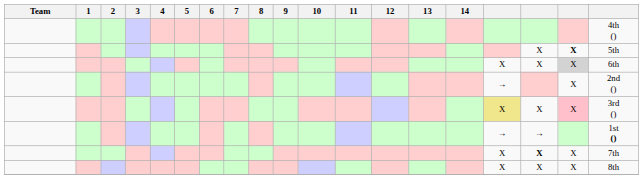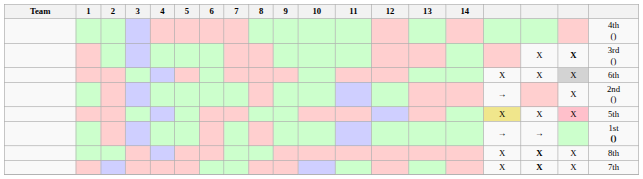(614, 50) 5th -> (614, 55) 3rd ()
(614, 108) 3rd () -> (614, 113) 5th
(614, 152) 7th -> (614, 152) 8th
(539, 167) normal -> (539, 167) bold
(614, 167) 8th -> (614, 167) 7th
